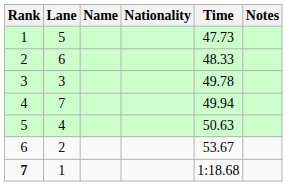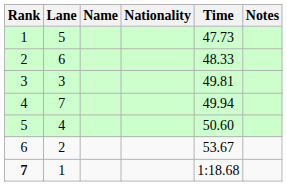(218, 81) 49.78 -> (218, 81) 49.81
(218, 125) 50.63 -> (218, 125) 50.60
